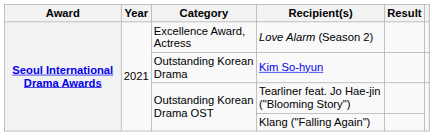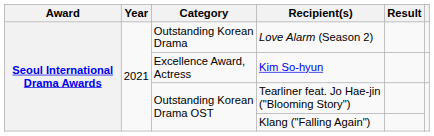(200, 37) Excellence Award, Actress -> (204, 37) Outstanding Korean Drama
(204, 67) Outstanding Korean Drama -> (200, 67) Excellence Award, Actress
